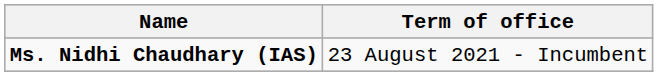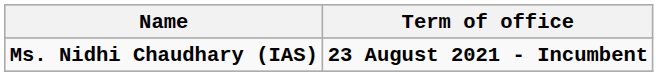(488, 55) normal -> (488, 55) bold
